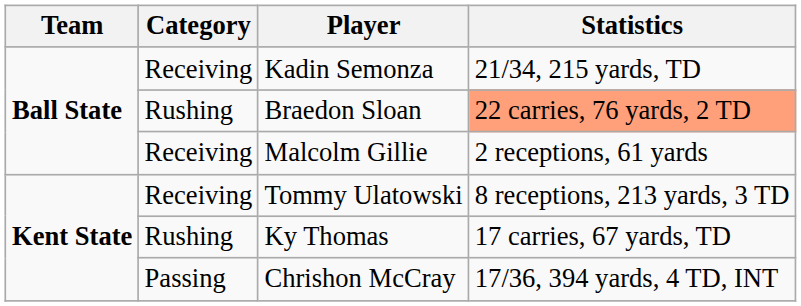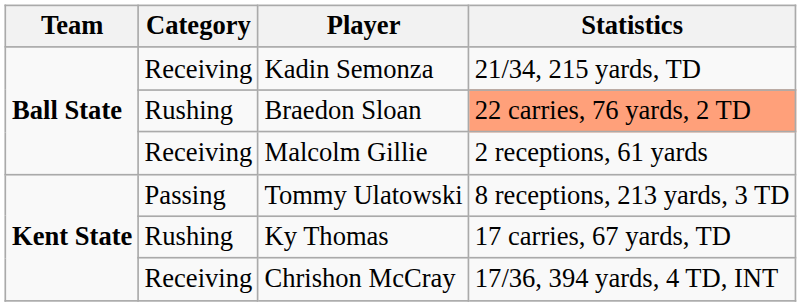(198, 194) Receiving -> (185, 194) Passing
(185, 278) Passing -> (198, 278) Receiving
